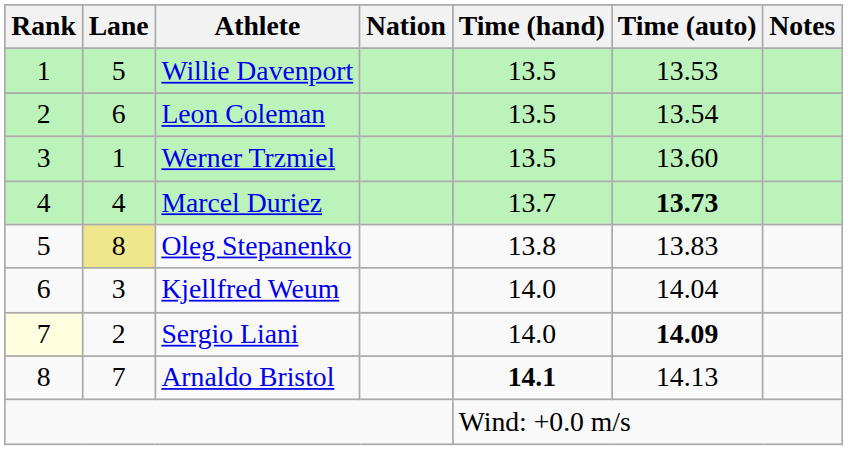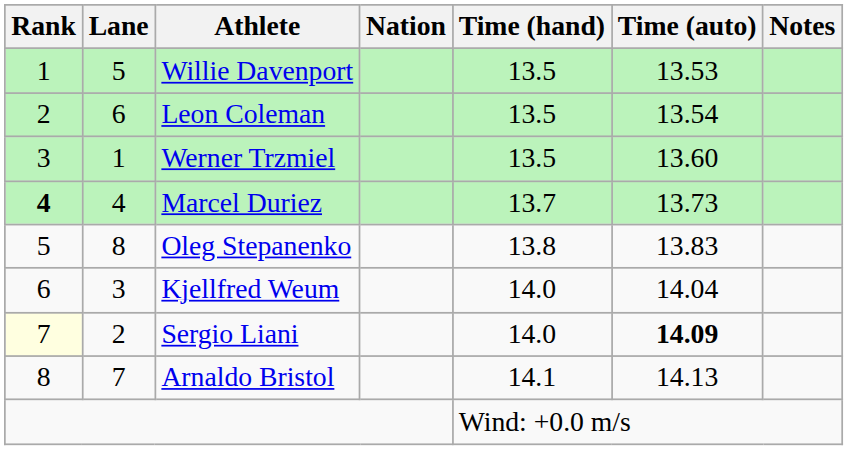(44, 202) normal -> (44, 202) bold
(687, 202) bold -> (687, 202) normal
(119, 245) khaki background -> (119, 245) no background
(532, 377) bold -> (532, 377) normal
